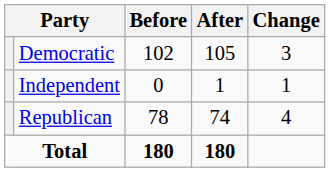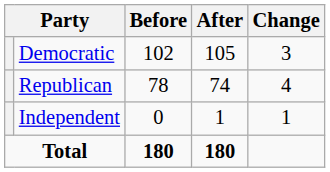rows swapped: (65, 118) <-> (69, 85)
